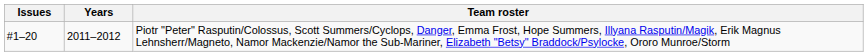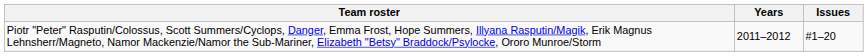columns swapped: (34, 13) <-> (498, 13)
